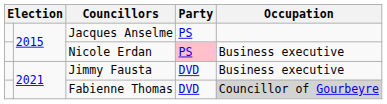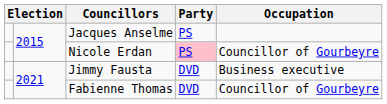(281, 52) Business executive -> (299, 52) Councillor of Gourbeyre
(299, 89) lightgrey background -> (299, 89) no background
